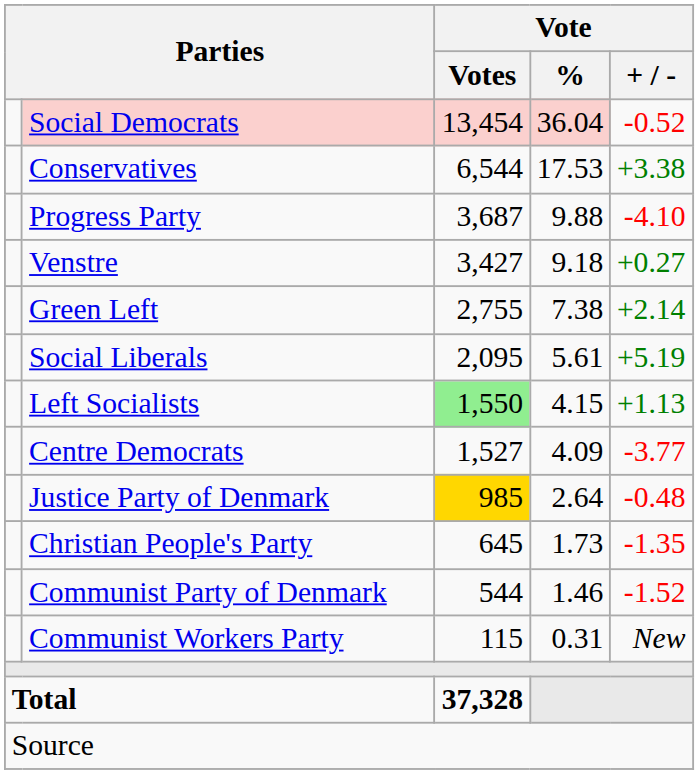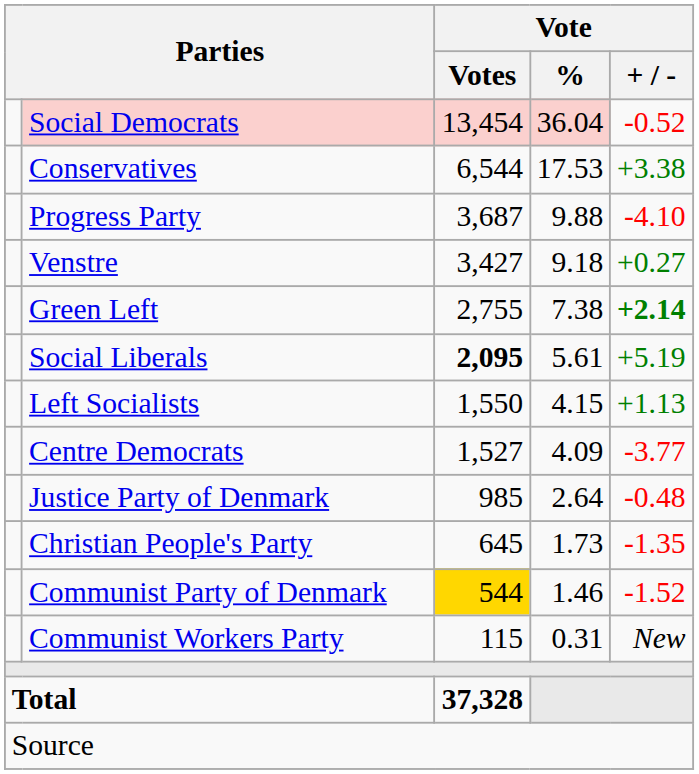(651, 309) normal -> (651, 309) bold
(490, 356) normal -> (490, 356) bold
(490, 403) lightgreen background -> (490, 403) no background
(501, 497) gold background -> (501, 497) no background
(501, 591) no background -> (501, 591) gold background
